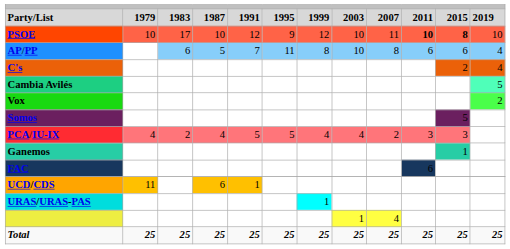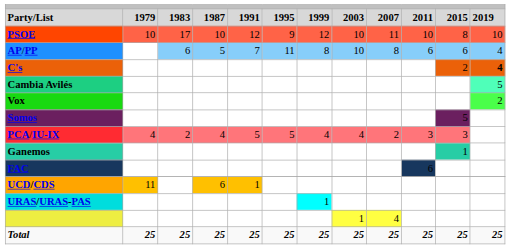(428, 34) bold -> (428, 34) normal
(465, 34) bold -> (465, 34) normal
(500, 67) normal -> (500, 67) bold
